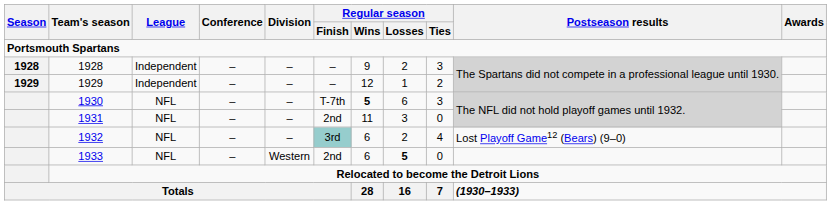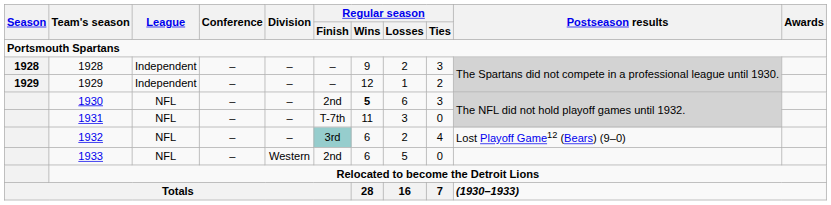(333, 101) T-7th -> (333, 101) 2nd
(333, 119) 2nd -> (333, 119) T-7th
(405, 156) bold -> (405, 156) normal
